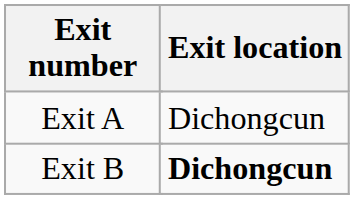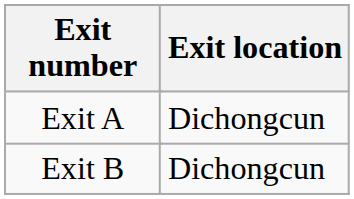(250, 168) bold -> (247, 168) normal
